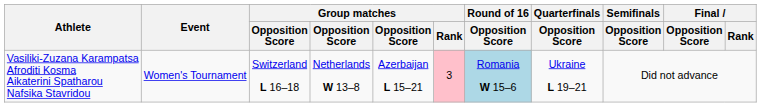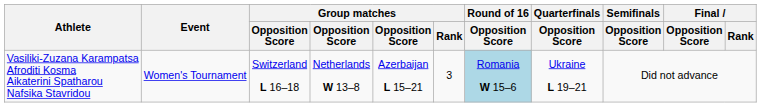(449, 76) pink background -> (449, 76) no background
